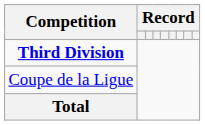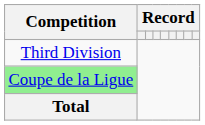(71, 52) bold -> (71, 52) normal
(71, 79) no background -> (71, 79) lightgreen background
